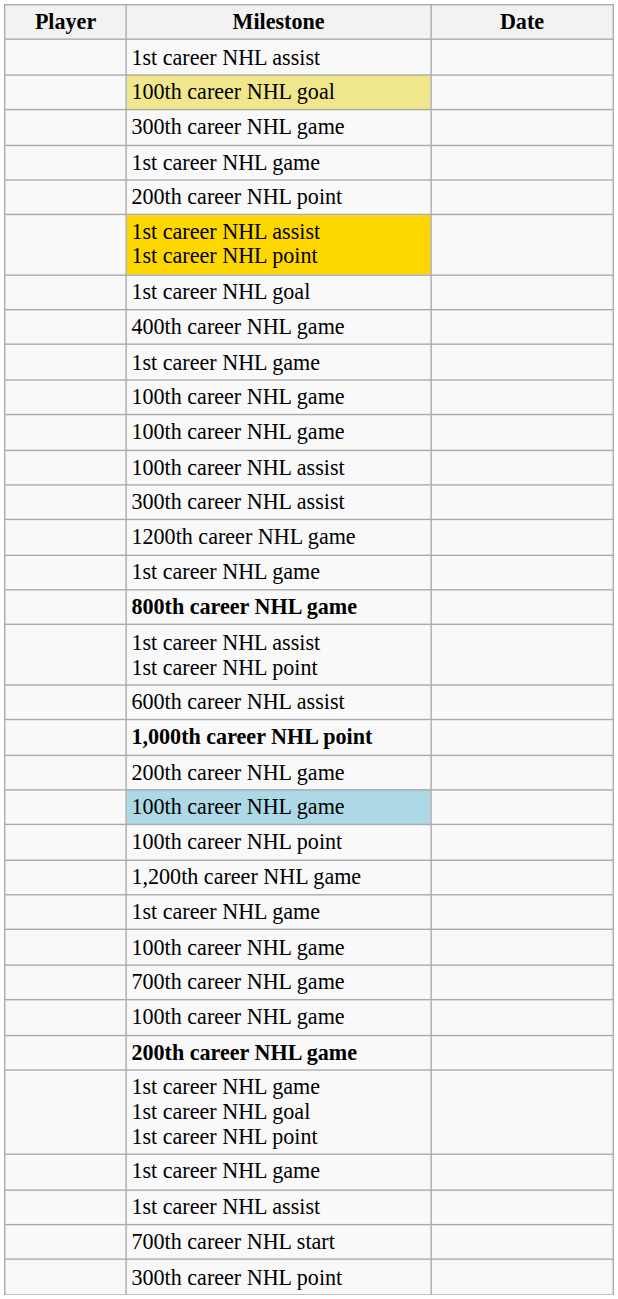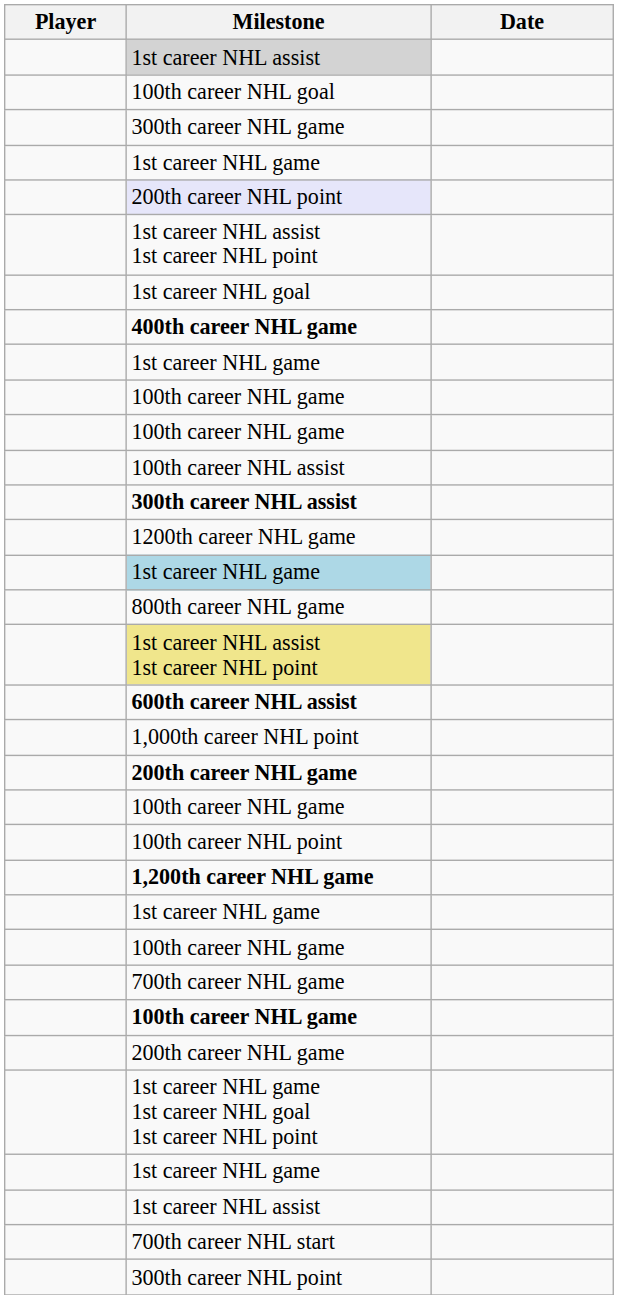(226, 57) no background -> (226, 57) lightgrey background
(233, 92) khaki background -> (233, 92) no background
(237, 197) no background -> (237, 197) lavender background
(226, 244) gold background -> (226, 244) no background
(238, 326) normal -> (244, 326) bold
(238, 502) normal -> (244, 502) bold
(226, 572) no background -> (226, 572) lightblue background
(244, 607) bold -> (238, 607) normal
(226, 654) no background -> (226, 654) khaki background
(238, 702) normal -> (244, 702) bold
(252, 737) bold -> (245, 737) normal
(238, 772) normal -> (244, 772) bold
(238, 807) lightblue background -> (238, 807) no background
(246, 877) normal -> (252, 877) bold
(238, 1017) normal -> (244, 1017) bold
(244, 1052) bold -> (238, 1052) normal
